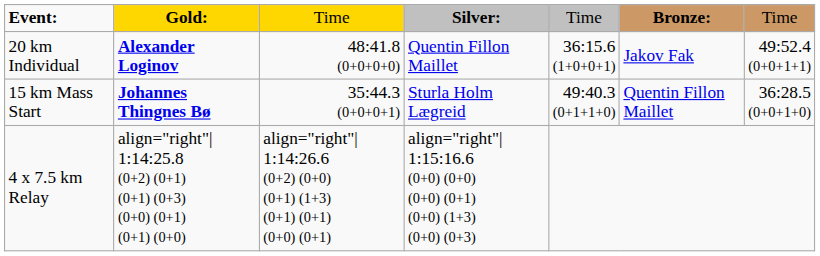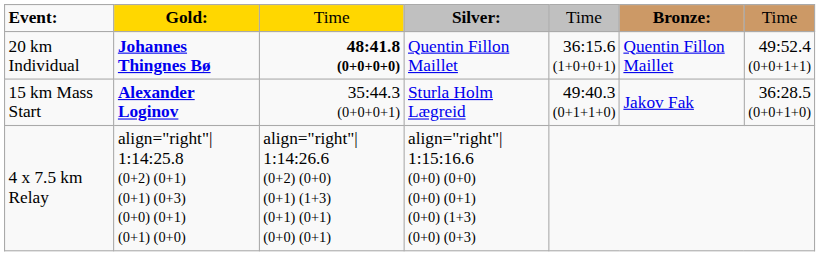(156, 55) Alexander Loginov -> (164, 55) Johannes Thingnes Bø
(369, 55) normal -> (369, 55) bold
(659, 55) Jakov Fak -> (674, 55) Quentin Fillon Maillet
(164, 102) Johannes Thingnes Bø -> (156, 102) Alexander Loginov
(674, 102) Quentin Fillon Maillet -> (659, 102) Jakov Fak
